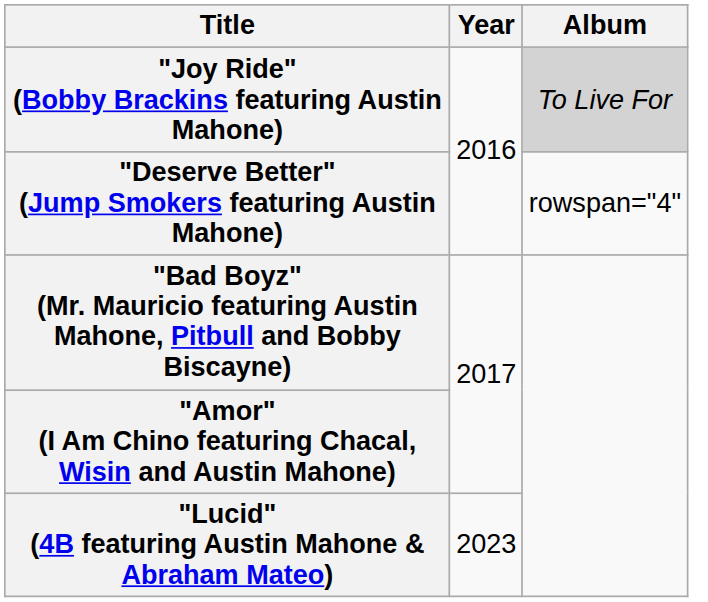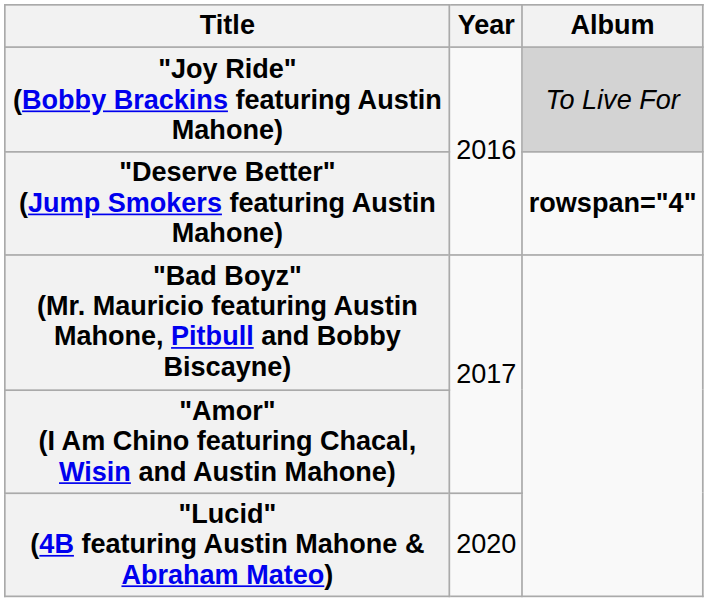(605, 202) normal -> (613, 202) bold
(486, 544) 2023 -> (486, 544) 2020
